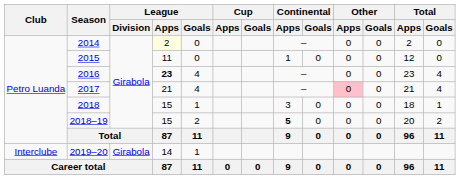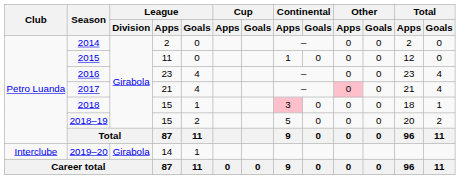(167, 43) lightyellow background -> (167, 43) no background
(167, 74) bold -> (167, 74) normal
(288, 105) no background -> (288, 105) pink background
(288, 120) bold -> (288, 120) normal
